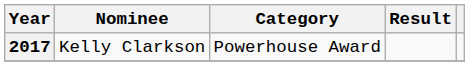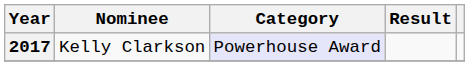(297, 47) no background -> (297, 47) lavender background
